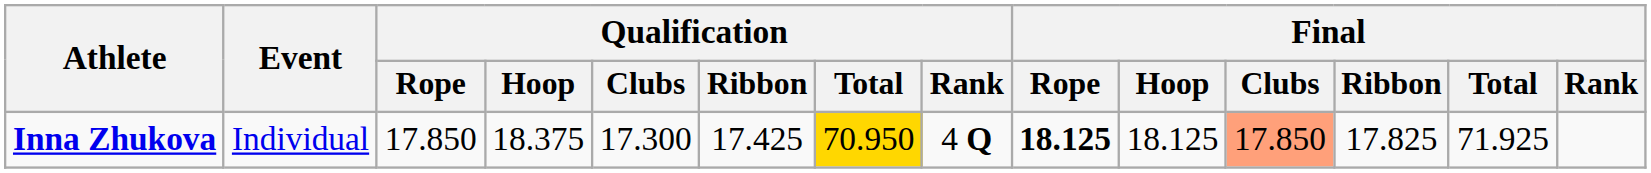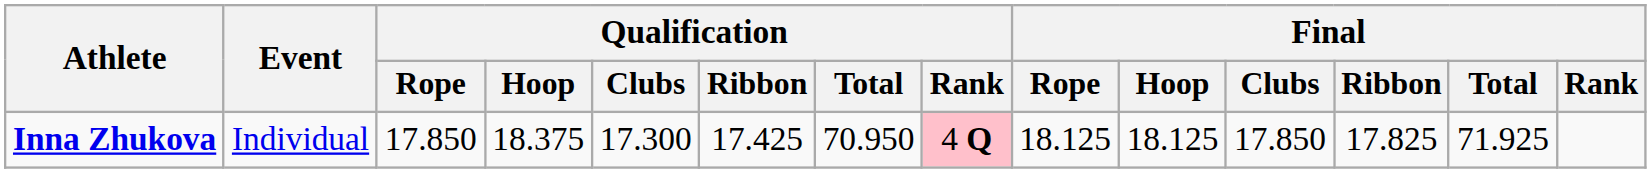(869, 139) gold background -> (869, 139) no background
(967, 139) no background -> (967, 139) pink background
(1065, 139) bold -> (1065, 139) normal
(1280, 139) lightsalmon background -> (1280, 139) no background
